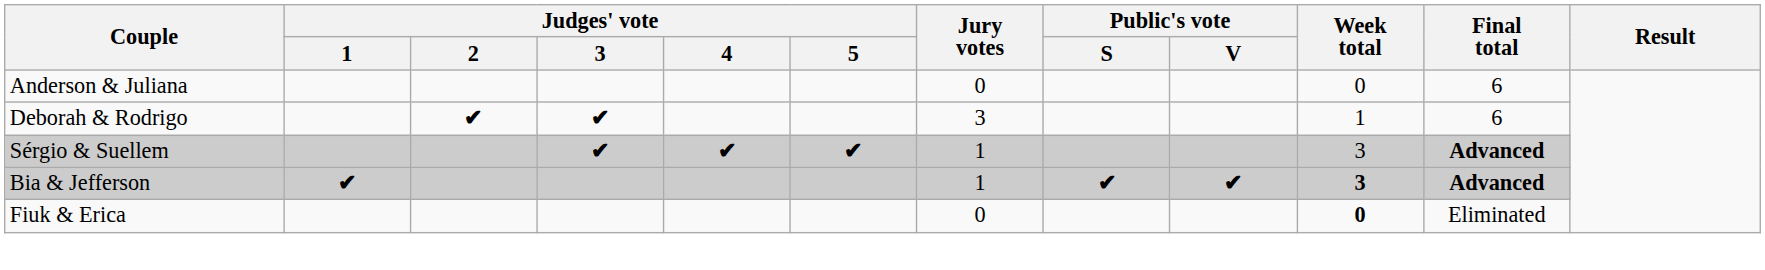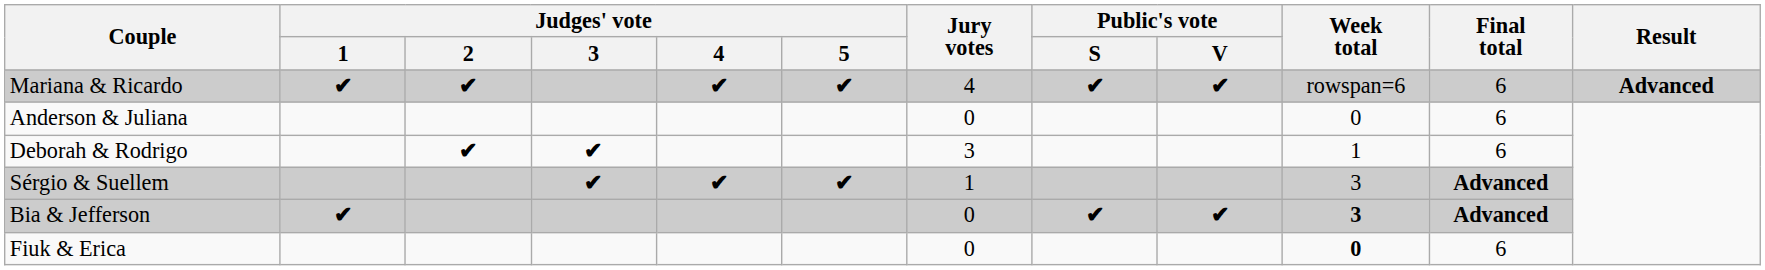+ row: (96, 85)
(980, 183) 1 -> (969, 215) 0
(1497, 215) Eliminated -> (1501, 248) 6
